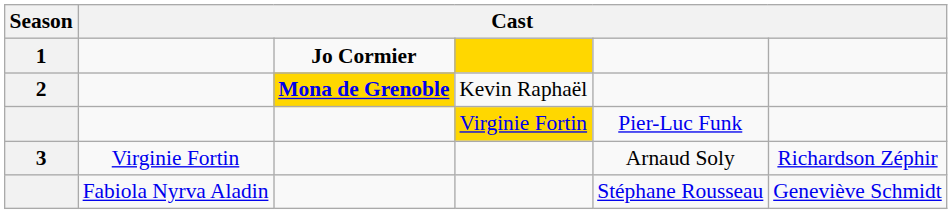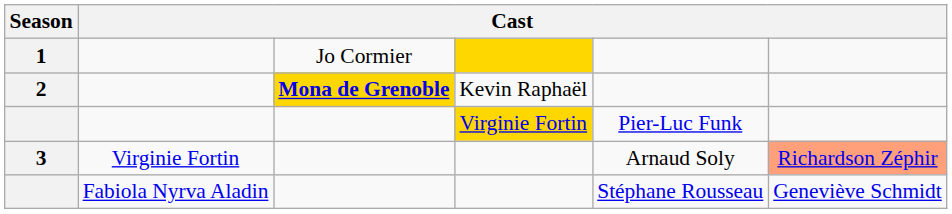(364, 55) bold -> (364, 55) normal
(857, 157) no background -> (857, 157) lightsalmon background
